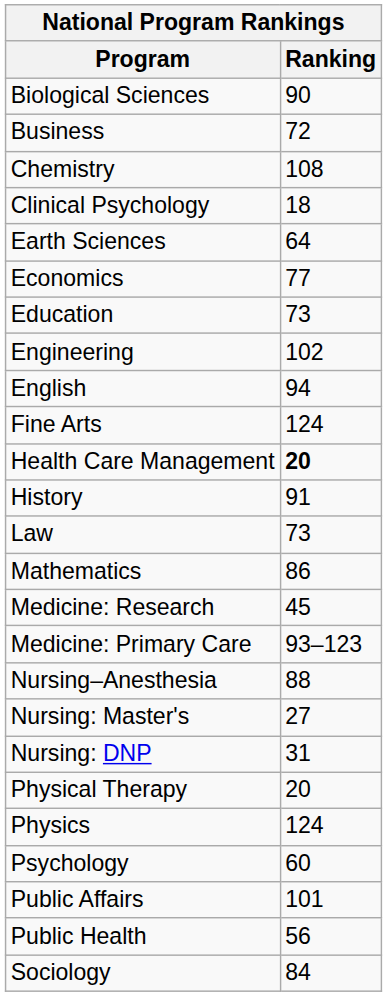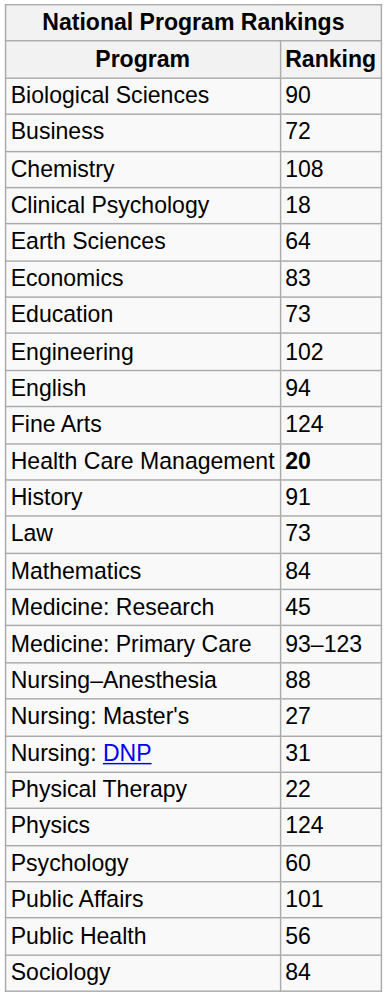(298, 278) 77 -> (298, 278) 83
(298, 570) 86 -> (298, 570) 84
(298, 790) 20 -> (298, 790) 22
